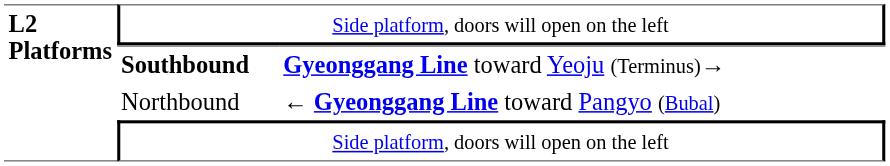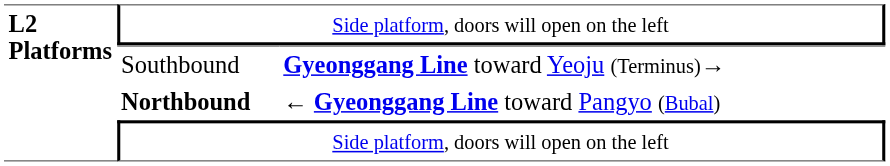(185, 64) bold -> (180, 64) normal
(180, 101) normal -> (186, 101) bold
